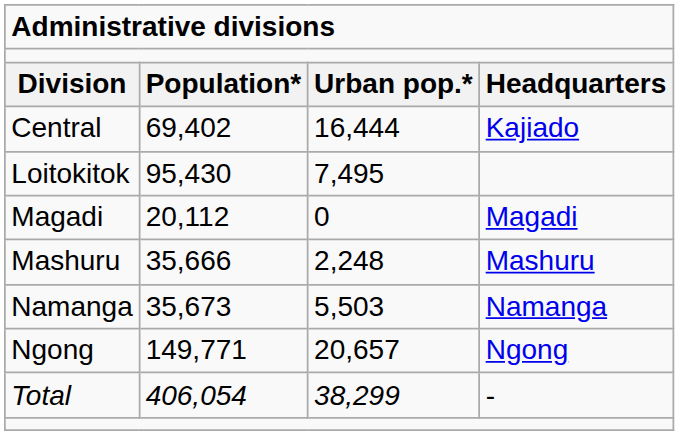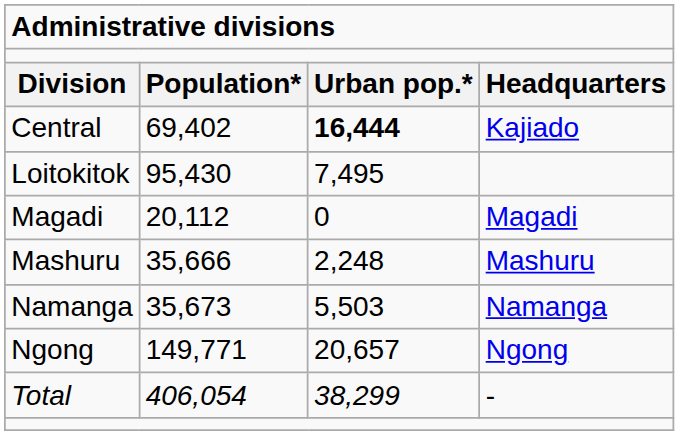(357, 128) normal -> (357, 128) bold
